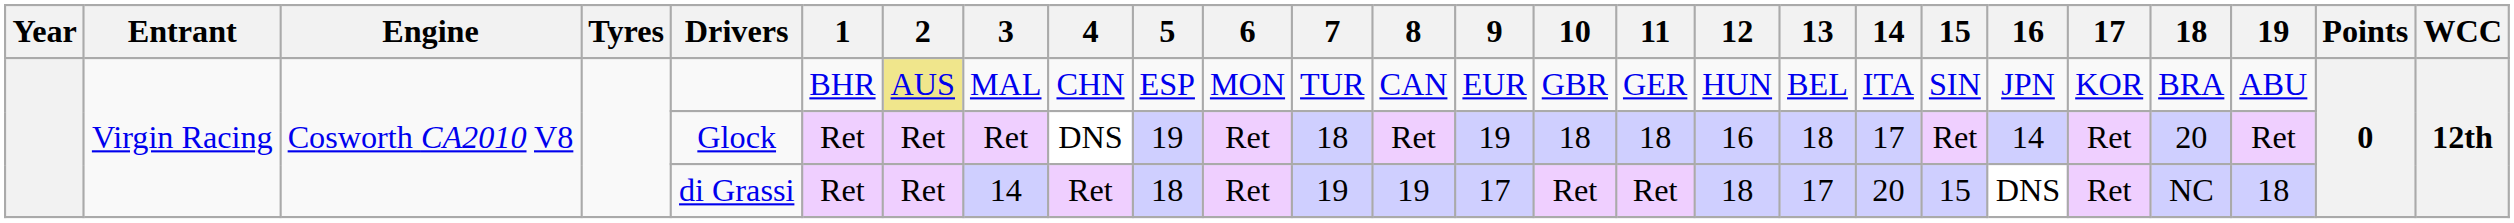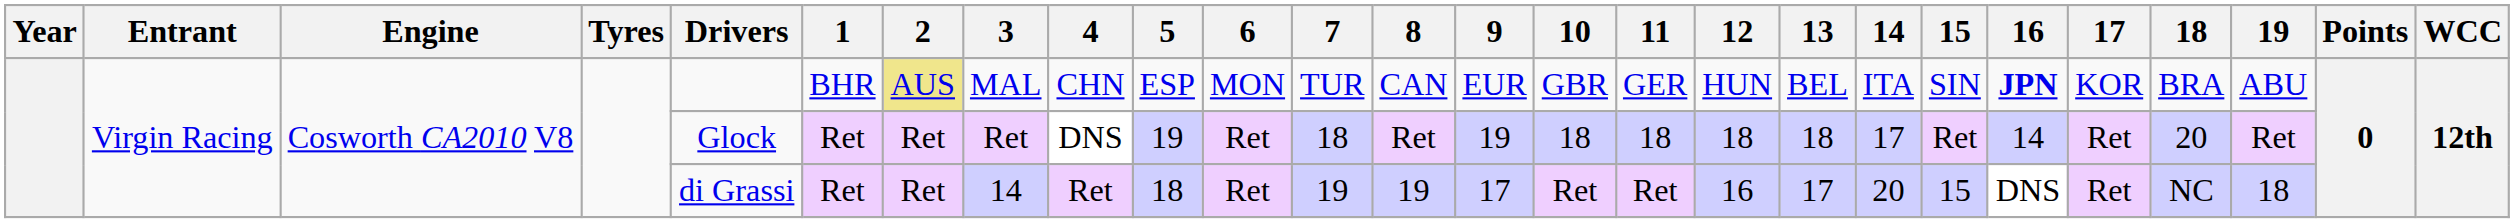(2028, 84) normal -> (2028, 84) bold
(1737, 137) 16 -> (1737, 137) 18
(1737, 190) 18 -> (1737, 190) 16
